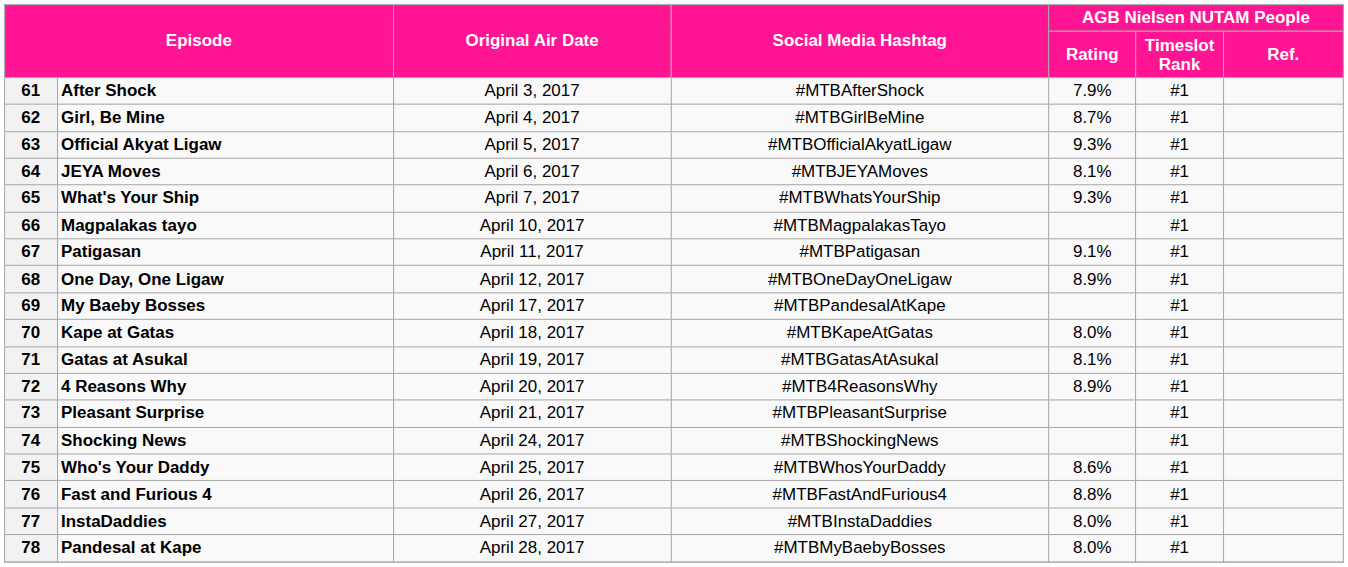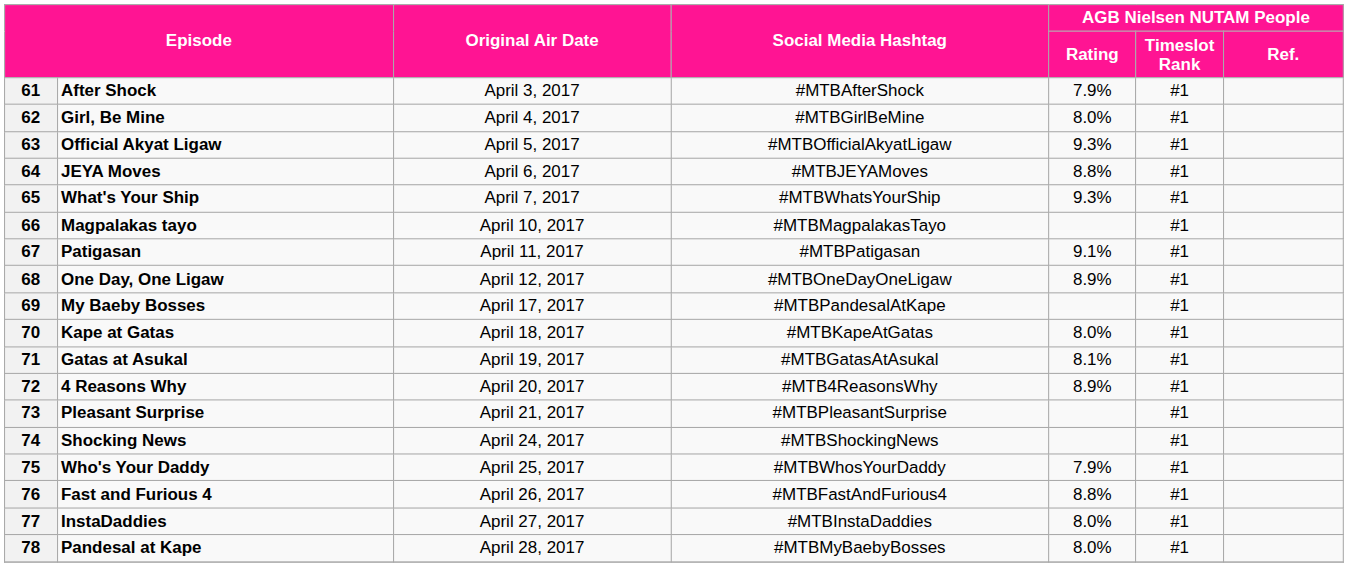(1092, 117) 8.7% -> (1092, 117) 8.0%
(1092, 171) 8.1% -> (1092, 171) 8.8%
(1092, 467) 8.6% -> (1092, 467) 7.9%
